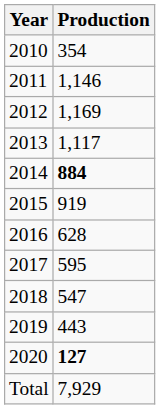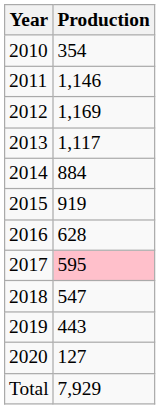(72, 173) bold -> (72, 173) normal
(72, 265) no background -> (72, 265) pink background
(72, 357) bold -> (72, 357) normal
